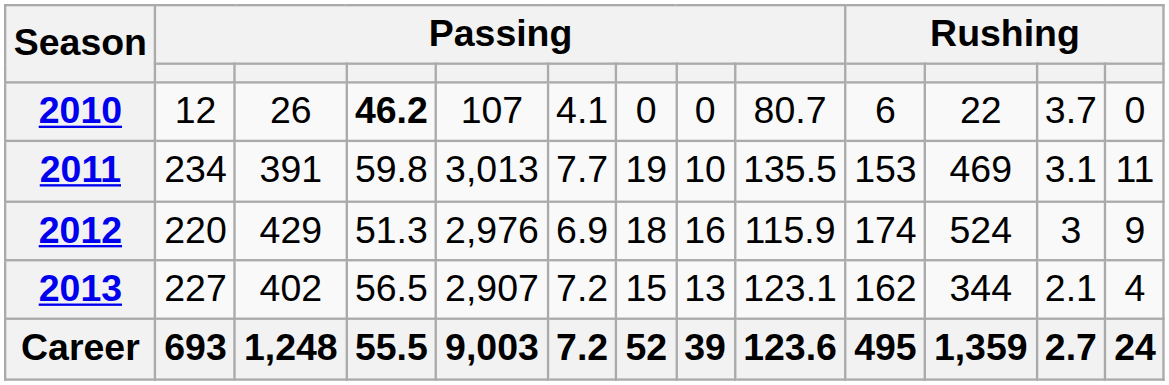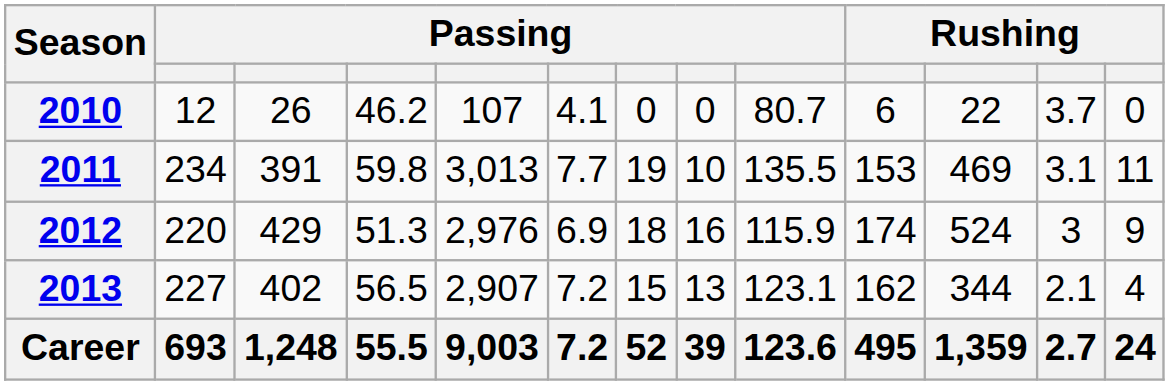(391, 110) bold -> (391, 110) normal
